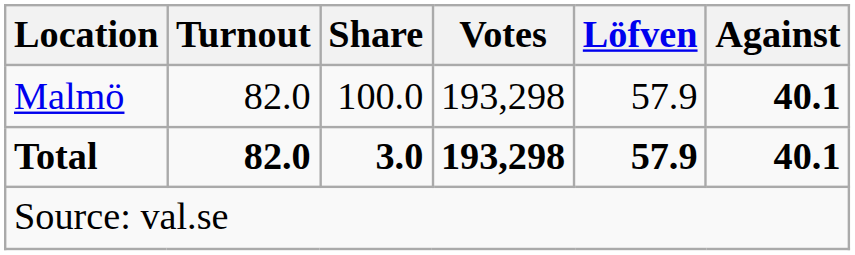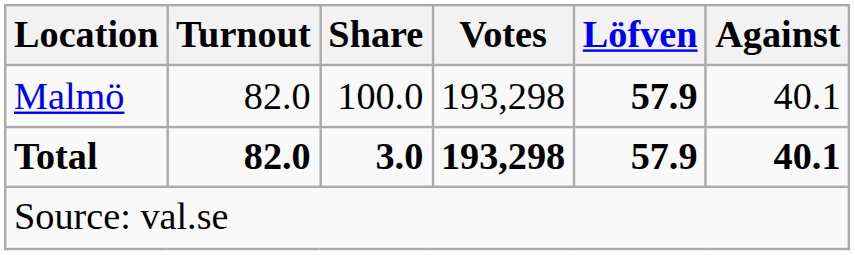(664, 95) normal -> (664, 95) bold
(807, 95) bold -> (807, 95) normal
